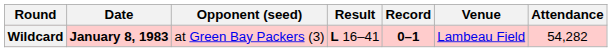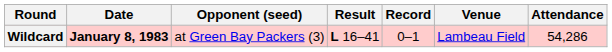(408, 36) bold -> (408, 36) normal
(567, 36) 54,282 -> (567, 36) 54,286
